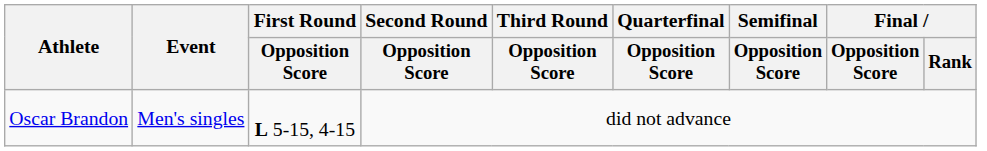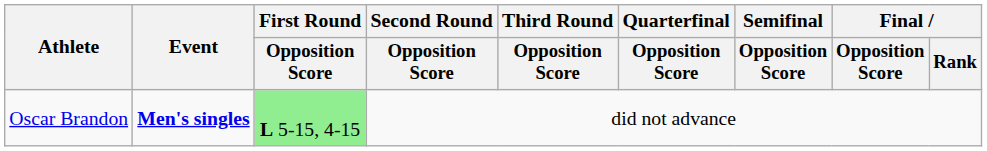(191, 118) normal -> (193, 118) bold
(305, 129) no background -> (310, 129) lightgreen background
